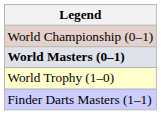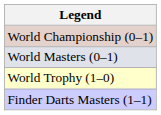(66, 57) bold -> (63, 57) normal
